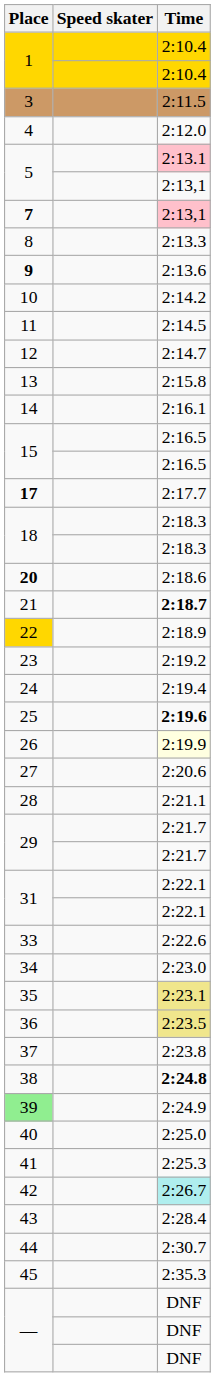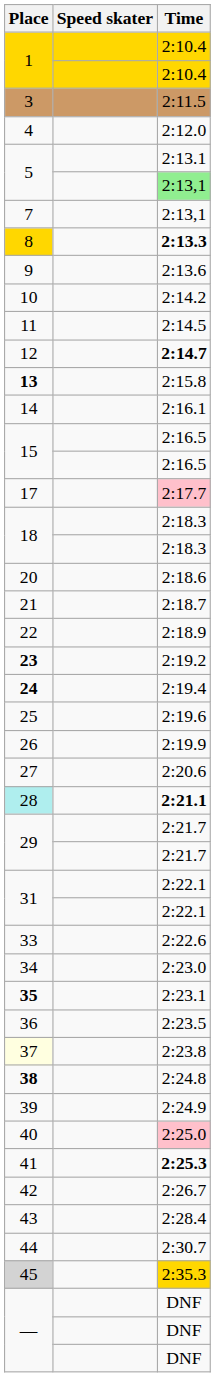(184, 158) pink background -> (184, 158) no background
(184, 185) no background -> (184, 185) lightgreen background
(29, 213) bold -> (29, 213) normal
(184, 213) pink background -> (184, 213) no background
(29, 241) no background -> (29, 241) gold background
(184, 241) normal -> (184, 241) bold
(29, 269) bold -> (29, 269) normal
(184, 353) normal -> (184, 353) bold
(29, 381) normal -> (29, 381) bold
(29, 492) bold -> (29, 492) normal
(184, 492) no background -> (184, 492) pink background
(29, 576) bold -> (29, 576) normal
(184, 604) bold -> (184, 604) normal
(29, 632) gold background -> (29, 632) no background
(29, 660) normal -> (29, 660) bold
(29, 688) normal -> (29, 688) bold
(184, 716) bold -> (184, 716) normal
(184, 744) lightyellow background -> (184, 744) no background
(29, 800) no background -> (29, 800) paleturquoise background
(184, 800) normal -> (184, 800) bold
(29, 995) normal -> (29, 995) bold
(184, 995) khaki background -> (184, 995) no background
(184, 1023) khaki background -> (184, 1023) no background
(29, 1051) no background -> (29, 1051) lightyellow background
(29, 1079) normal -> (29, 1079) bold
(184, 1079) bold -> (184, 1079) normal
(29, 1107) lightgreen background -> (29, 1107) no background
(184, 1134) no background -> (184, 1134) pink background
(184, 1162) normal -> (184, 1162) bold
(184, 1190) paleturquoise background -> (184, 1190) no background
(29, 1274) no background -> (29, 1274) lightgrey background
(184, 1274) no background -> (184, 1274) gold background
